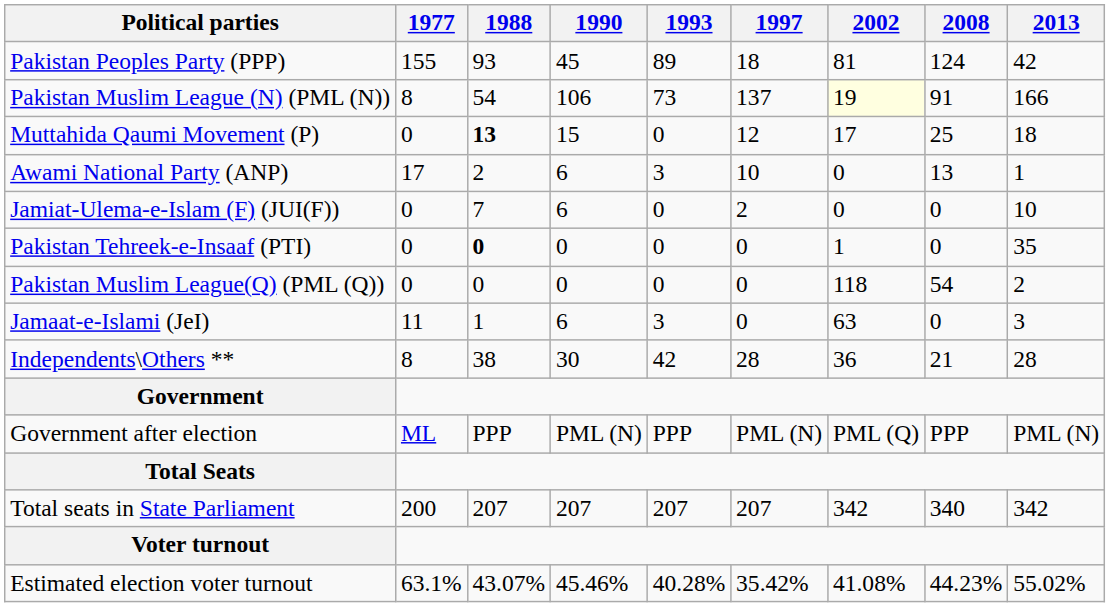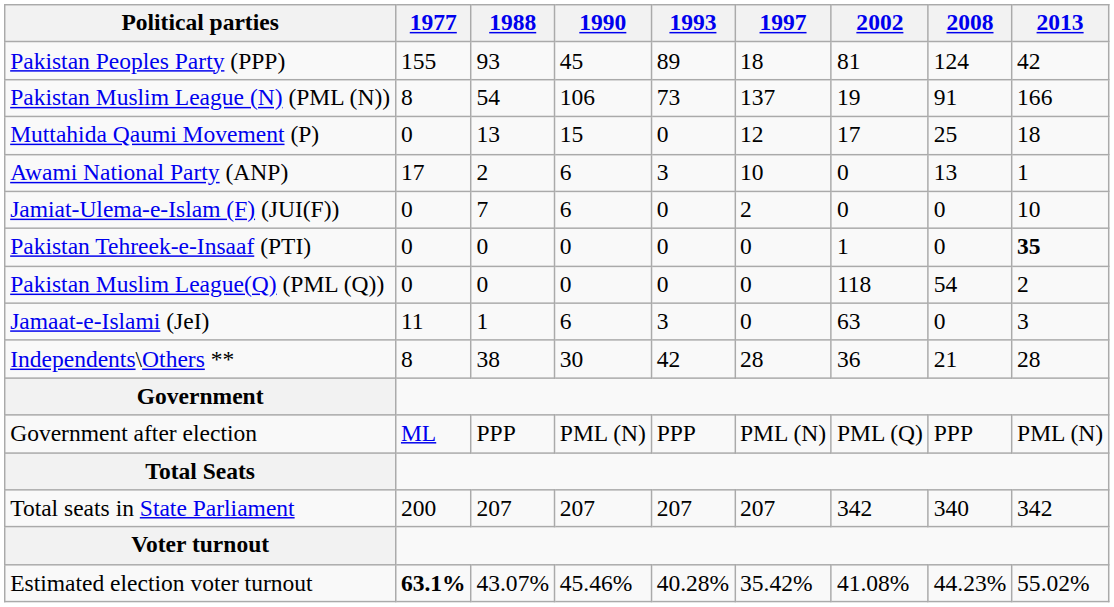(845, 97) lightyellow background -> (849, 97) no background
(484, 135) bold -> (488, 135) normal
(478, 246) bold -> (482, 246) normal
(1025, 246) normal -> (1029, 246) bold
(431, 582) normal -> (433, 582) bold
